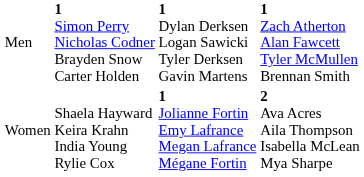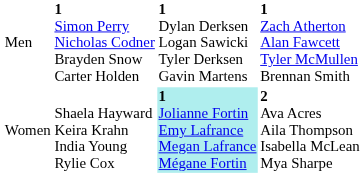(208, 130) no background -> (208, 130) paleturquoise background
